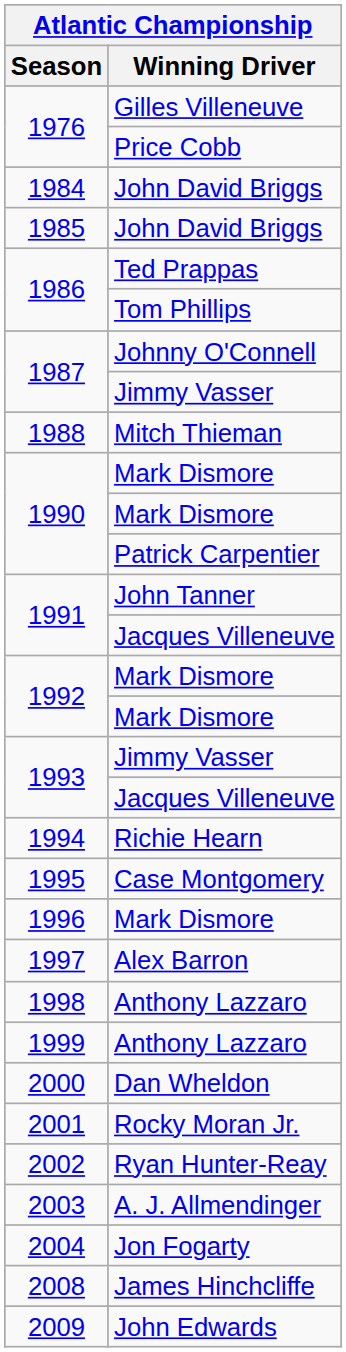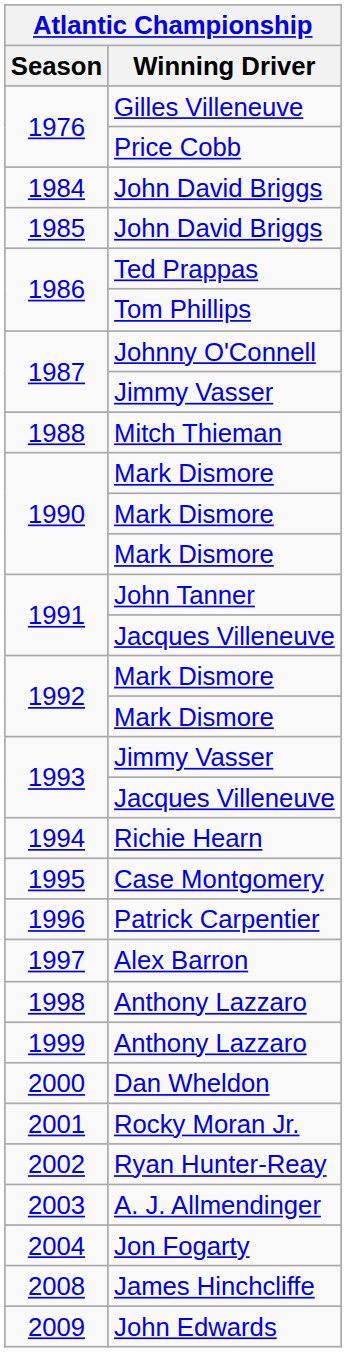(217, 554) Patrick Carpentier -> (194, 554) Mark Dismore
(194, 920) Mark Dismore -> (217, 920) Patrick Carpentier
